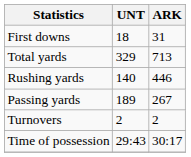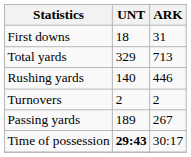rows swapped: (44, 99) <-> (35, 120)
(131, 141) normal -> (131, 141) bold
